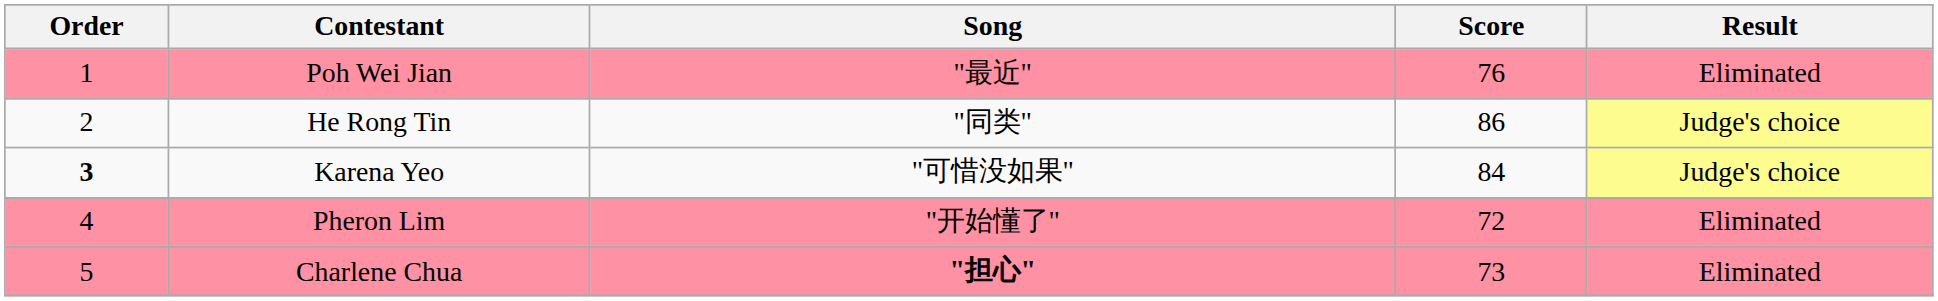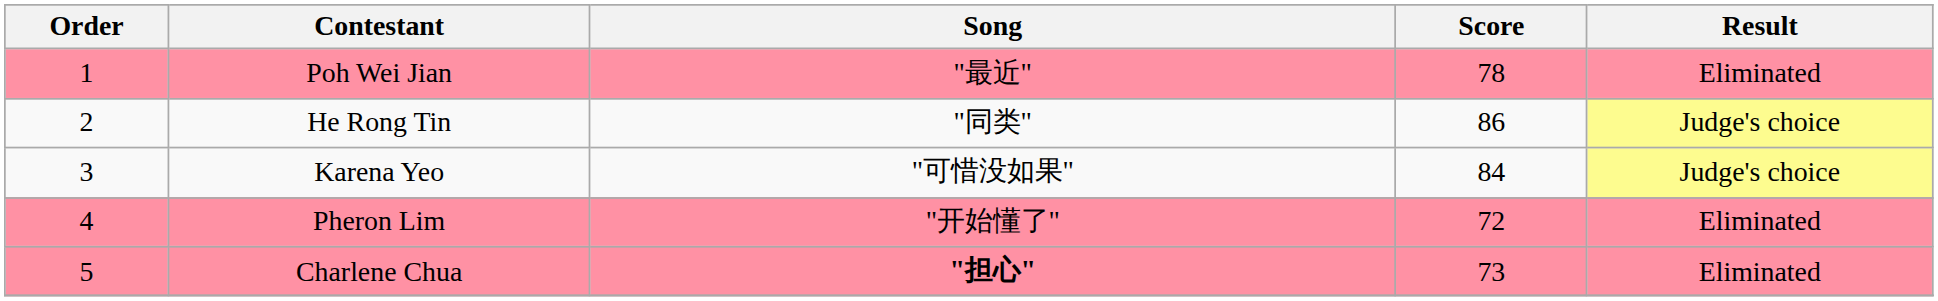(1491, 73) 76 -> (1491, 73) 78
(87, 172) bold -> (87, 172) normal
